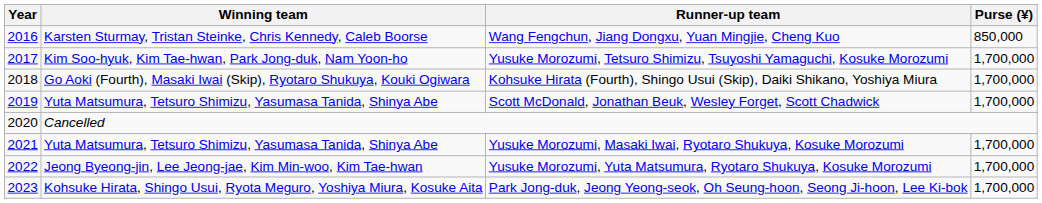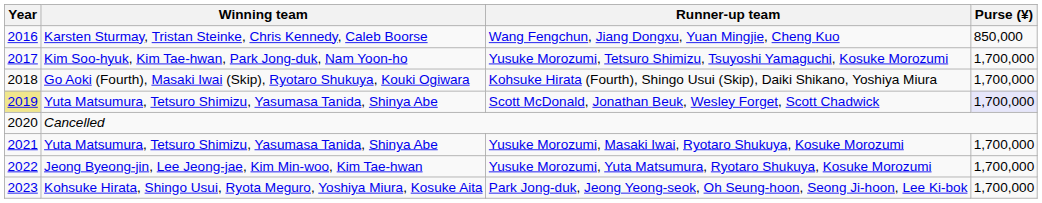(23, 101) no background -> (23, 101) khaki background
(1004, 101) no background -> (1004, 101) lavender background
